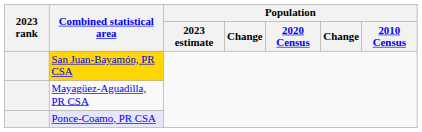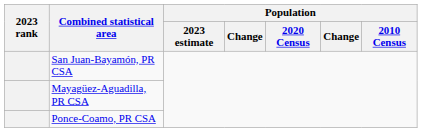(103, 65) gold background -> (103, 65) no background
(104, 118) lavender background -> (104, 118) no background
